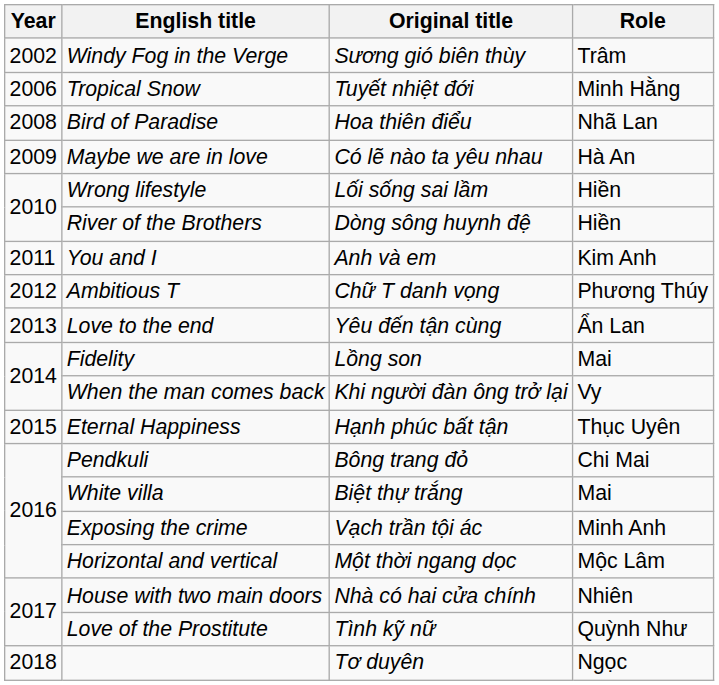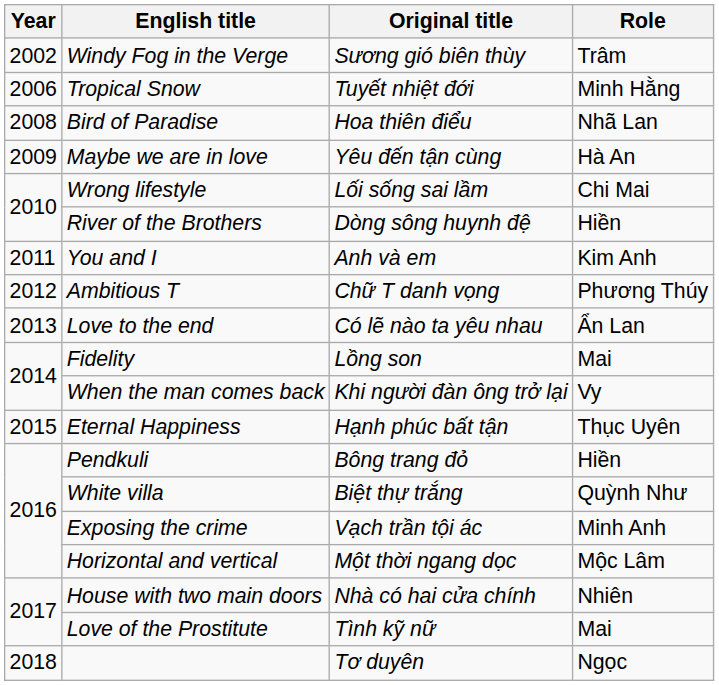(438, 156) Có lẽ nào ta yêu nhau -> (418, 156) Yêu đến tận cùng
(599, 190) Hiền -> (613, 190) Chi Mai
(418, 325) Yêu đến tận cùng -> (438, 325) Có lẽ nào ta yêu nhau
(613, 460) Chi Mai -> (599, 460) Hiền
(595, 493) Mai -> (632, 493) Quỳnh Như
(632, 628) Quỳnh Như -> (595, 628) Mai
